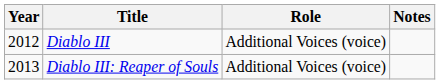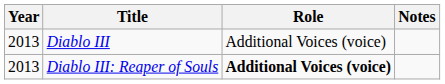(24, 41) 2012 -> (24, 41) 2013
(306, 66) normal -> (308, 66) bold
